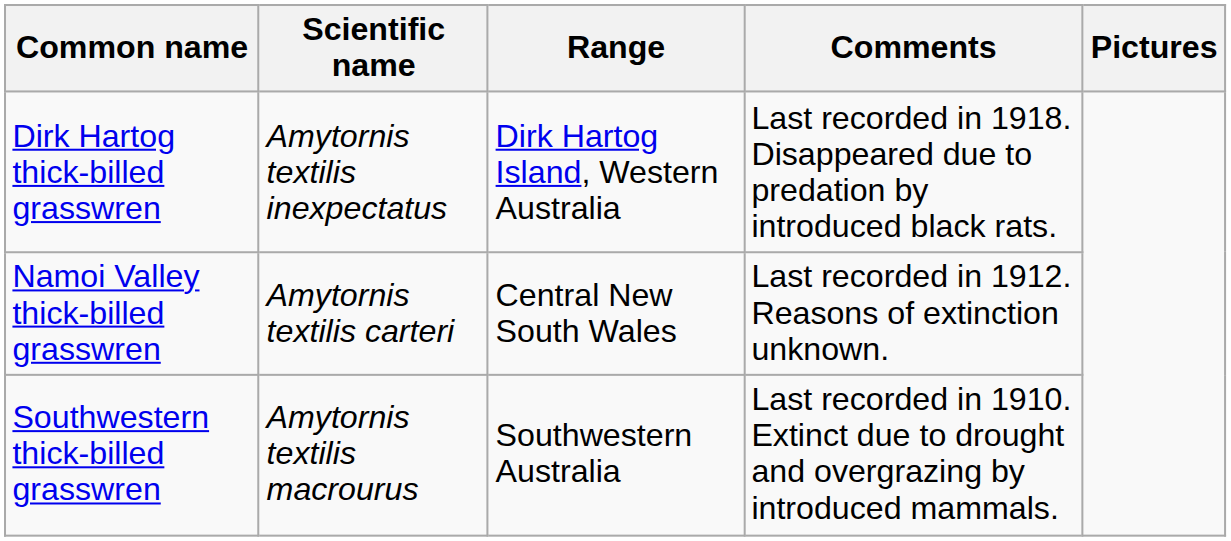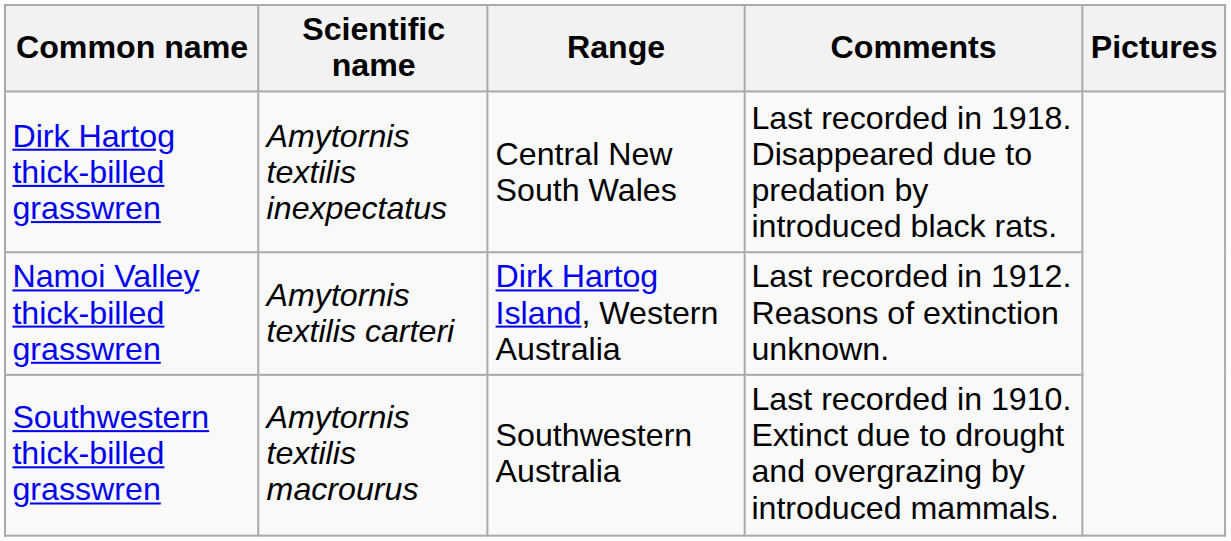(607, 171) Dirk Hartog Island, Western Australia -> (586, 171) Central New South Wales
(586, 312) Central New South Wales -> (607, 312) Dirk Hartog Island, Western Australia
